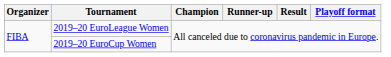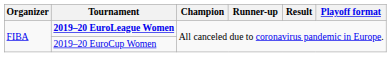(111, 28) normal -> (114, 28) bold
